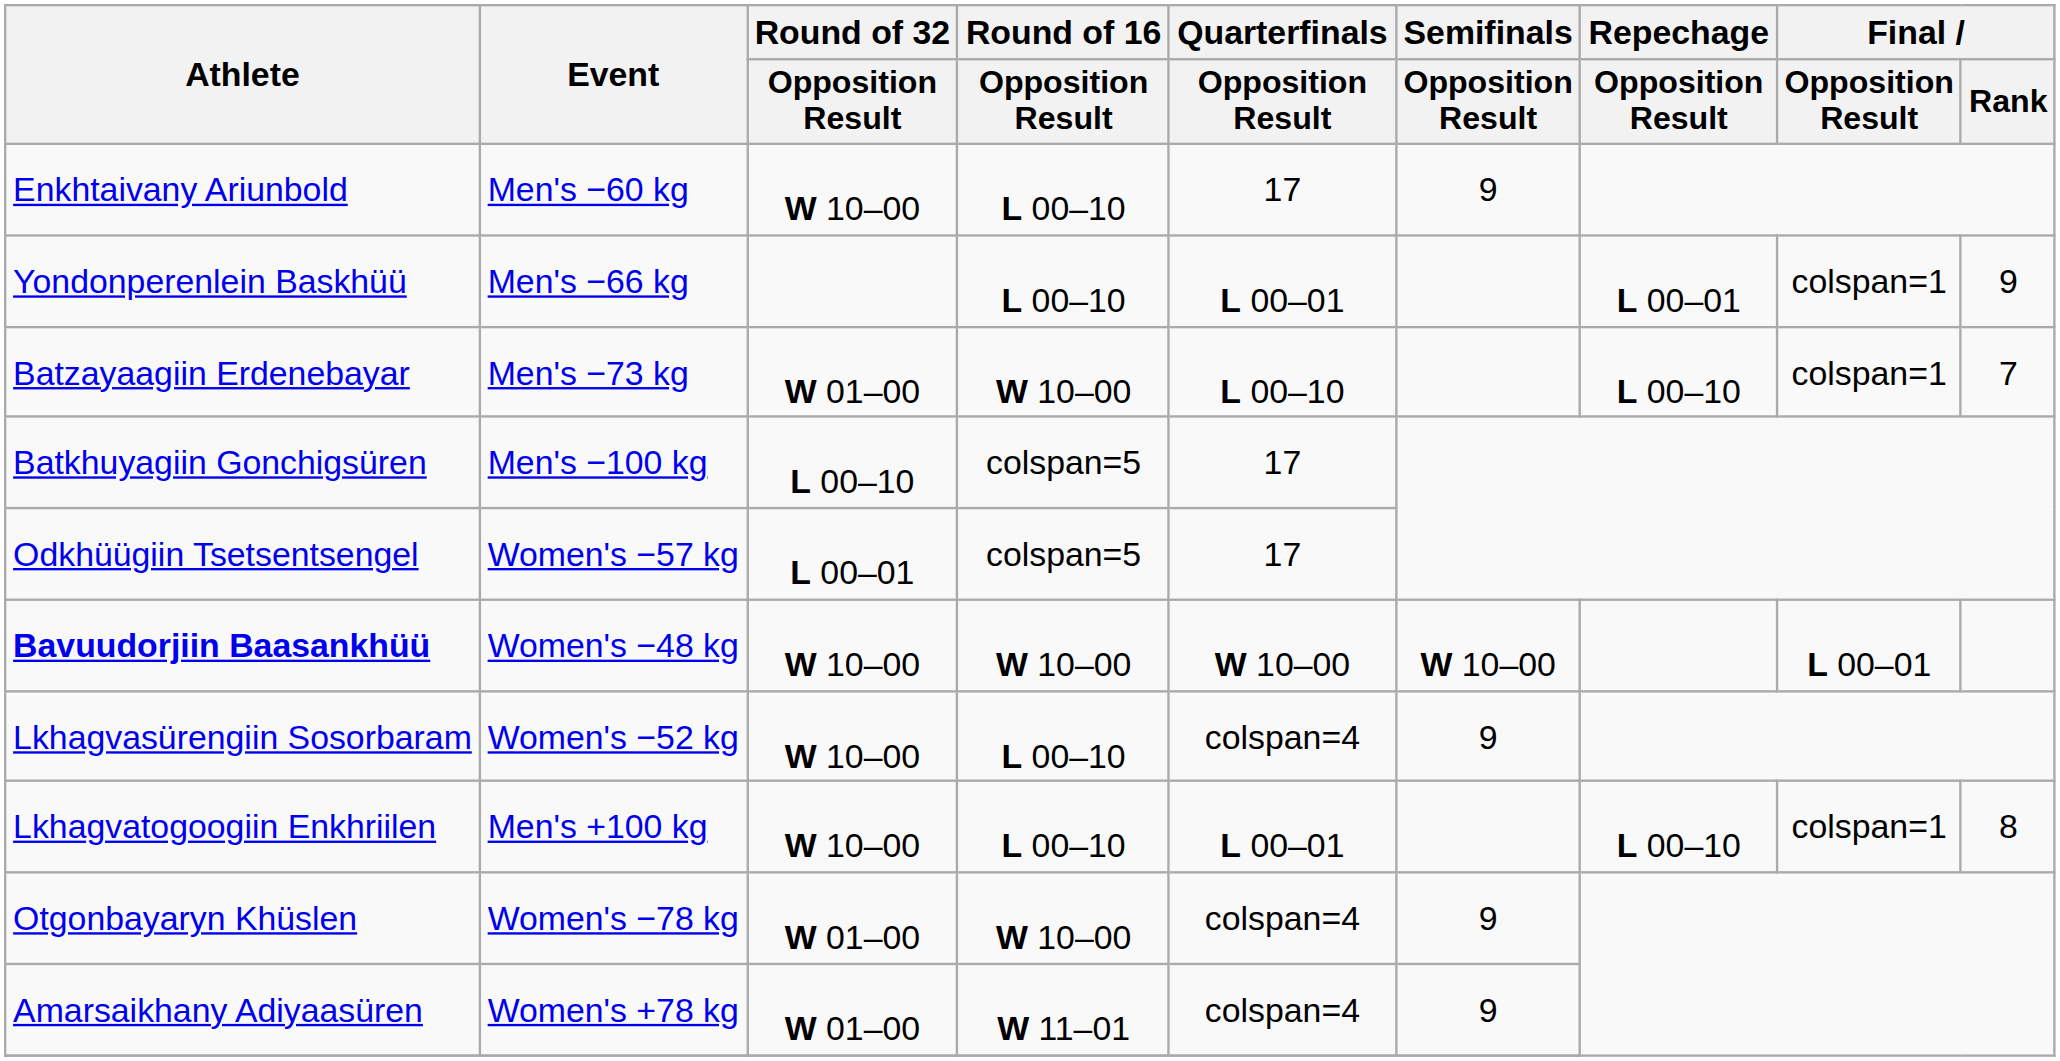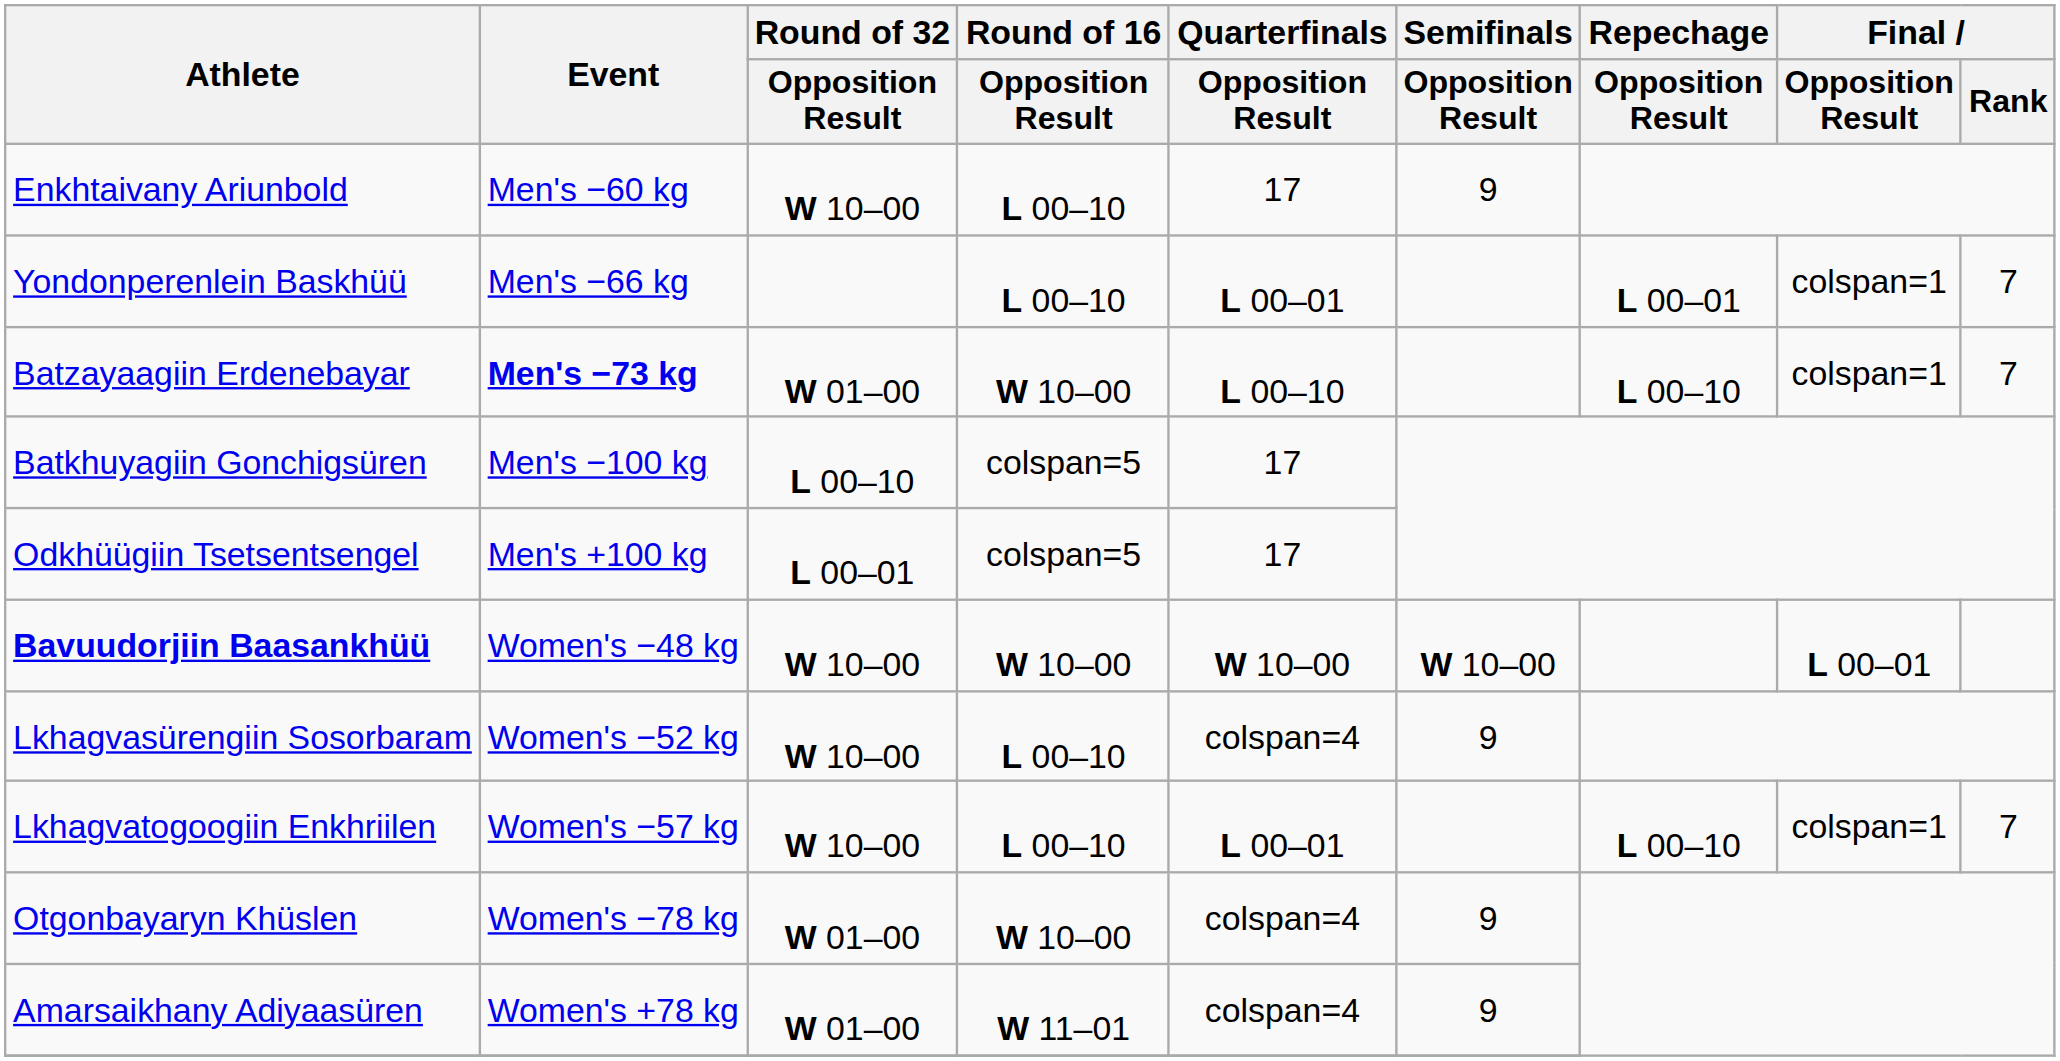(2008, 281) 9 -> (2008, 281) 7
(588, 372) normal -> (593, 372) bold
(613, 555) Women's −57 kg -> (598, 555) Men's +100 kg
(598, 828) Men's +100 kg -> (613, 828) Women's −57 kg
(2008, 828) 8 -> (2008, 828) 7
